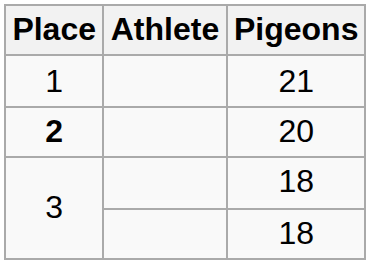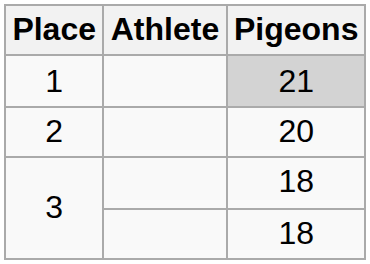(296, 80) no background -> (296, 80) lightgrey background
(54, 131) bold -> (54, 131) normal
